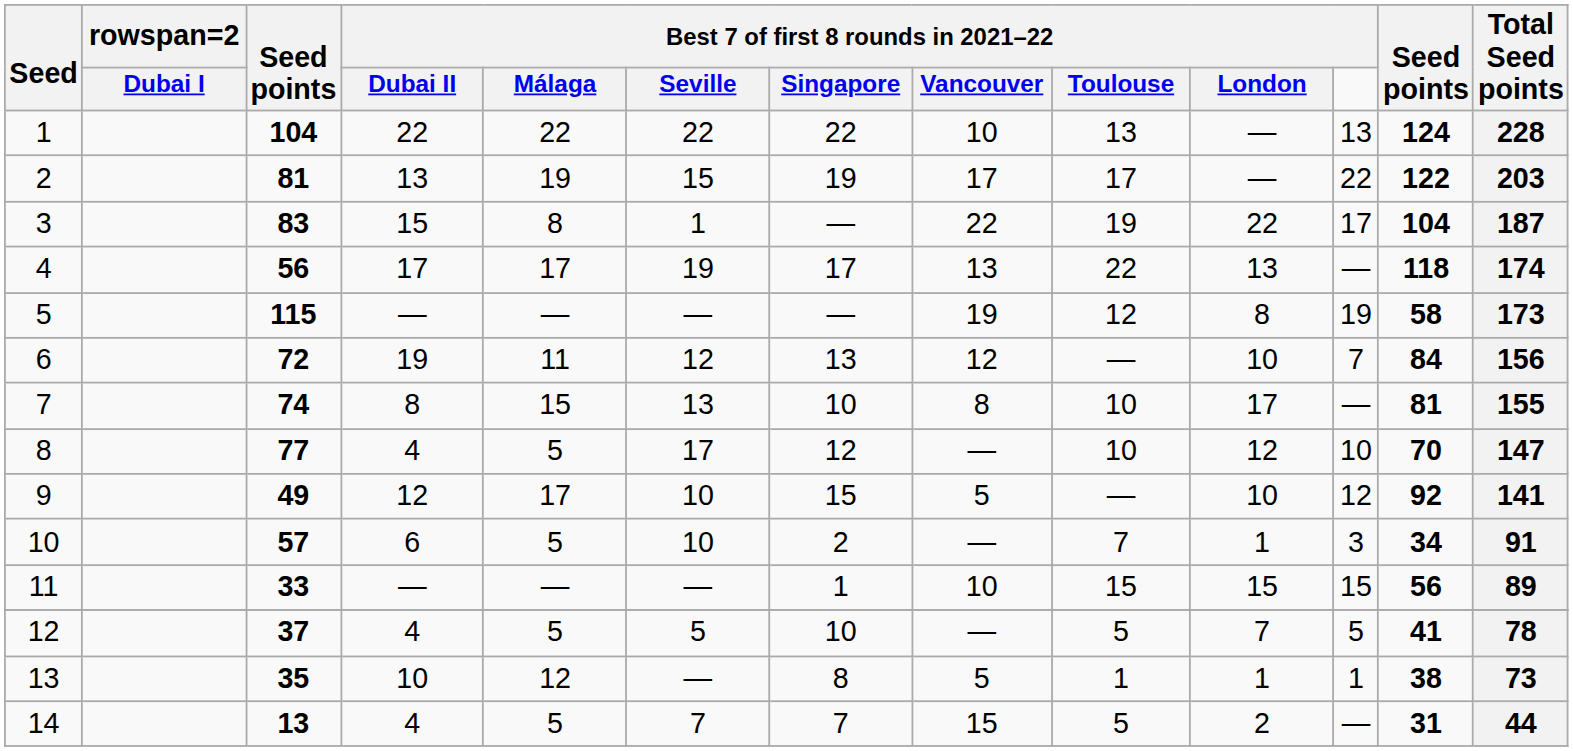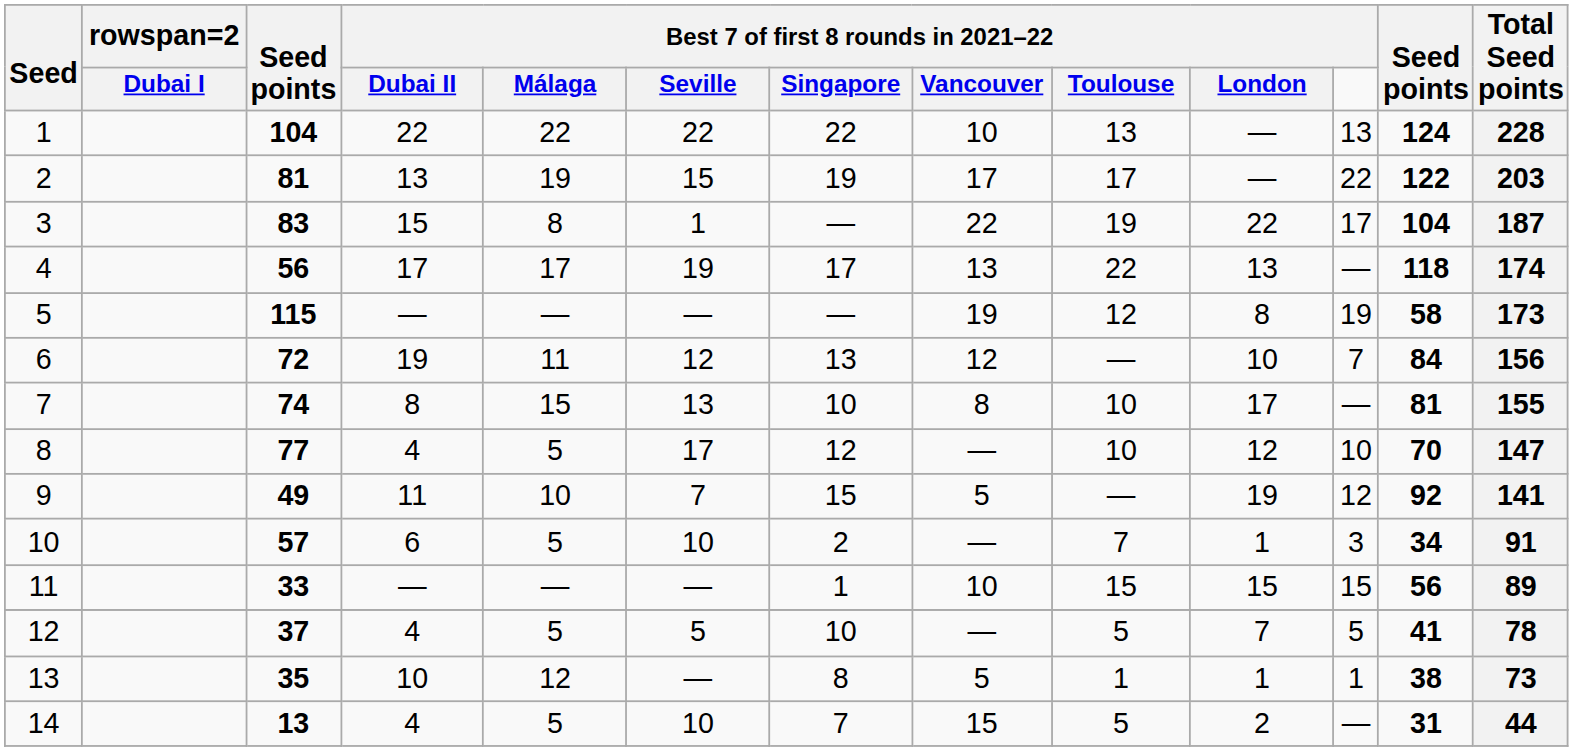(412, 496) 12 -> (412, 496) 11
(555, 496) 17 -> (555, 496) 10
(698, 496) 10 -> (698, 496) 7
(1262, 496) 10 -> (1262, 496) 19
(698, 723) 7 -> (698, 723) 10
